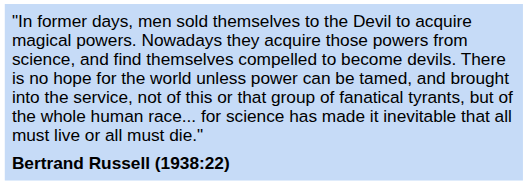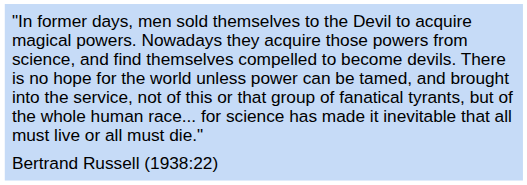(121, 163) bold -> (115, 163) normal
